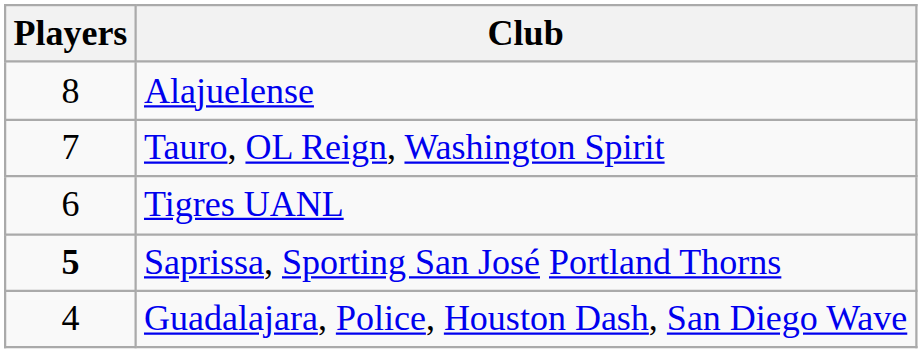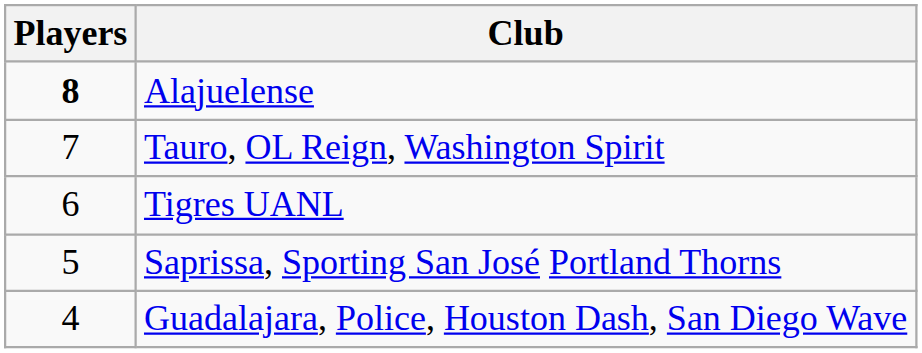(70, 90) normal -> (70, 90) bold
(70, 261) bold -> (70, 261) normal
